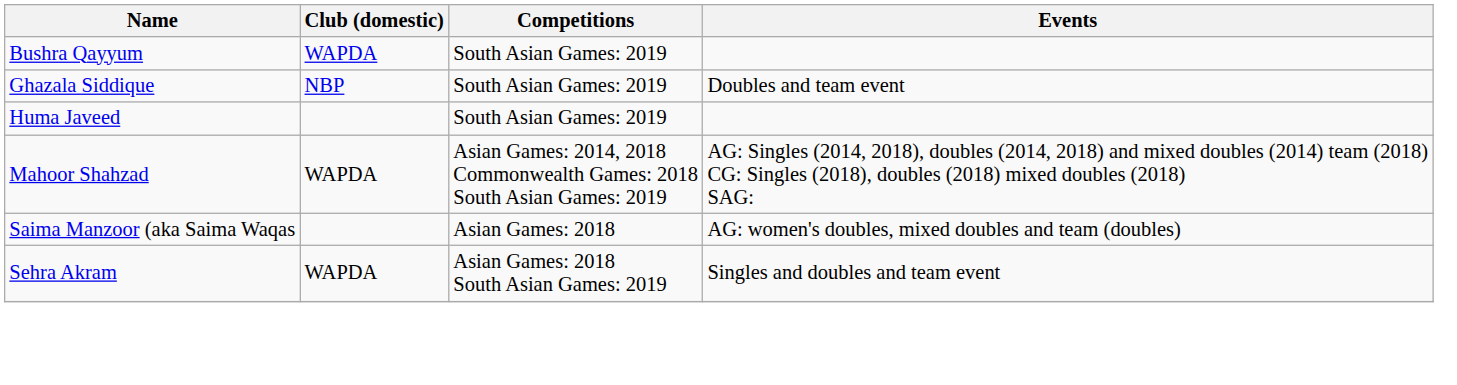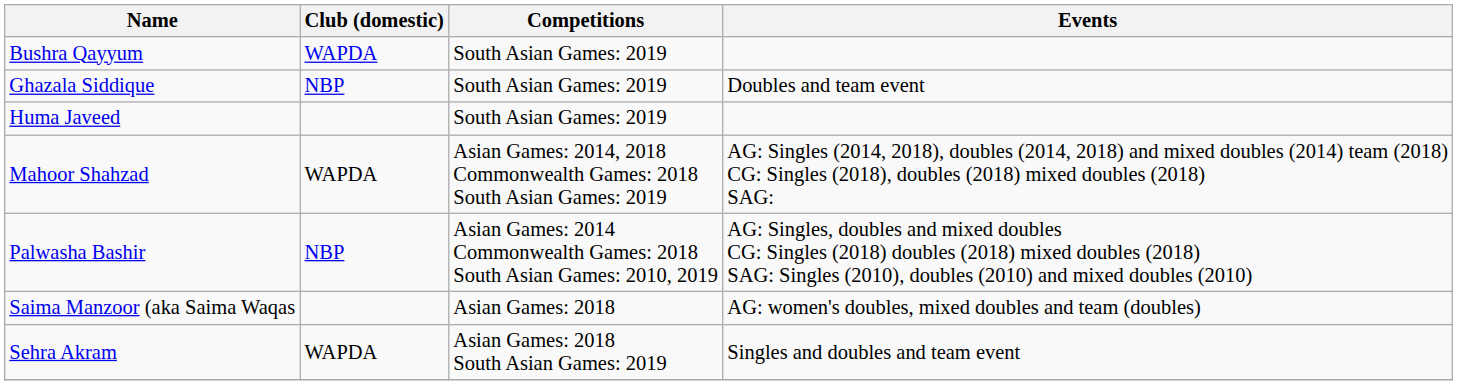+ row: (77, 252)
